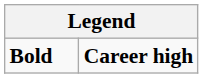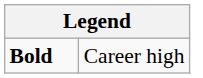(139, 55) bold -> (134, 55) normal
